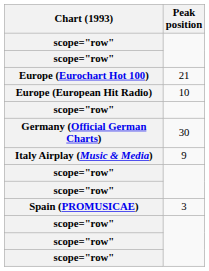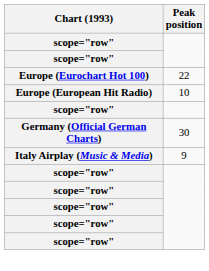(184, 76) 21 -> (184, 76) 22
- row: (84, 207)
